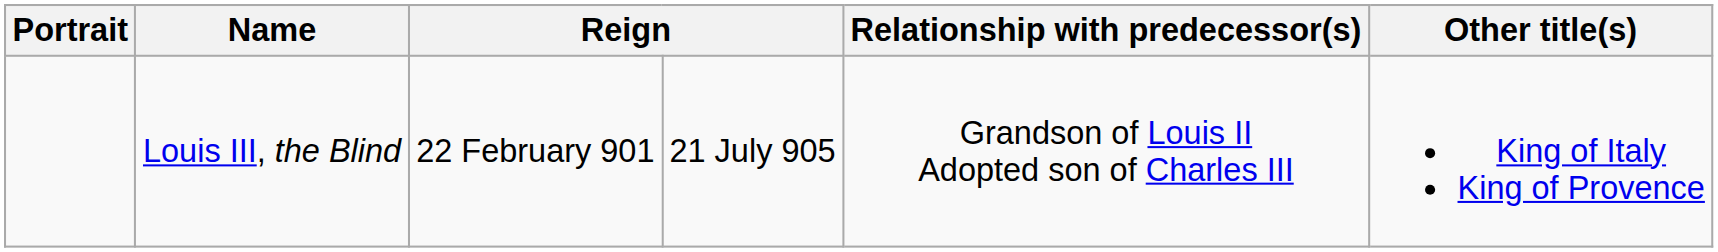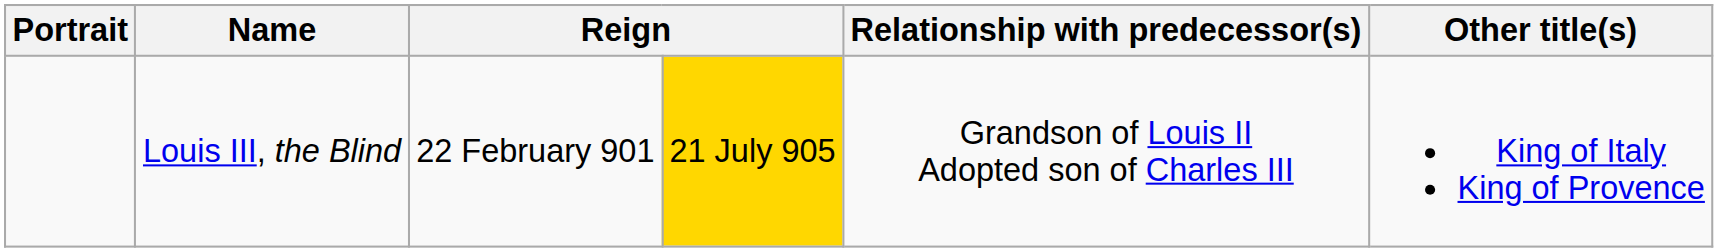(753, 150) no background -> (753, 150) gold background
